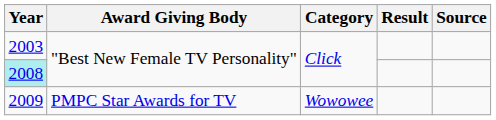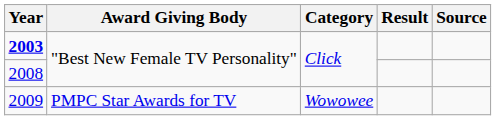(26, 45) normal -> (26, 45) bold
(26, 73) paleturquoise background -> (26, 73) no background
